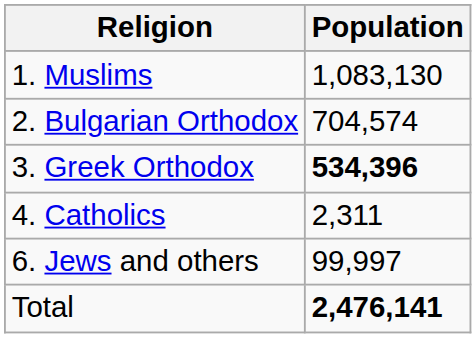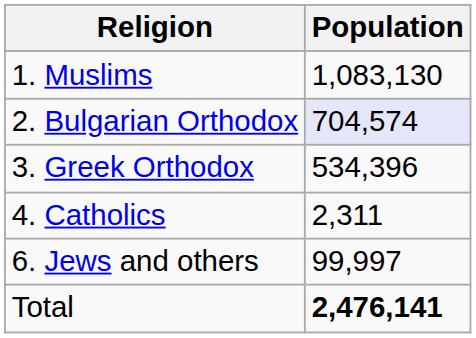(365, 121) no background -> (365, 121) lavender background
(365, 167) bold -> (365, 167) normal
